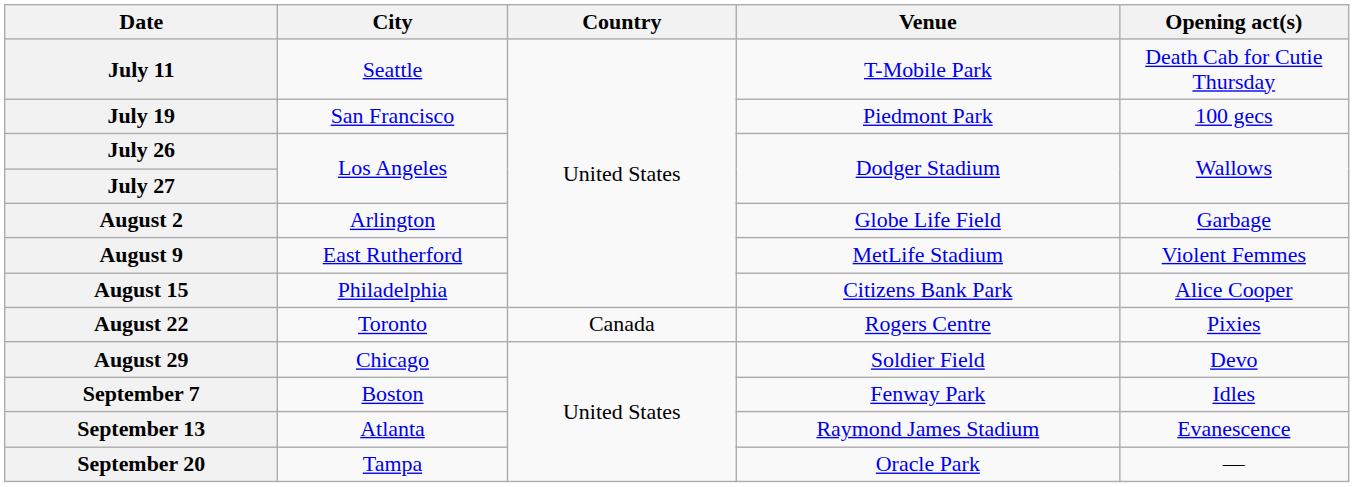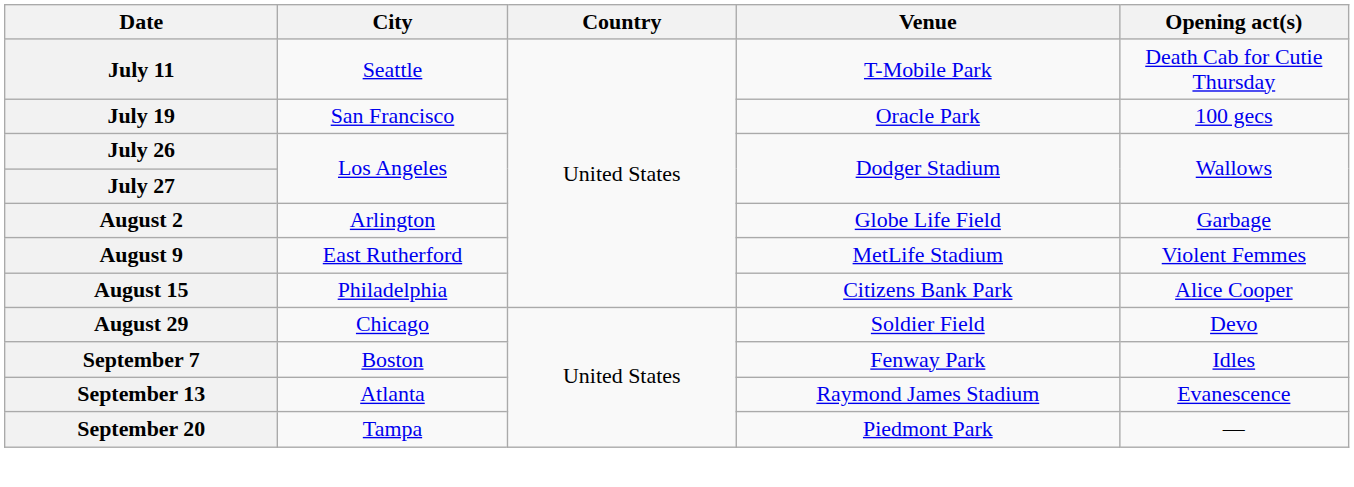(928, 116) Piedmont Park -> (928, 116) Oracle Park
- row: (141, 324)
(928, 463) Oracle Park -> (928, 428) Piedmont Park
